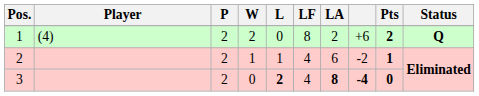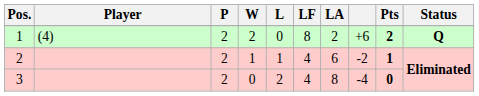(280, 79) bold -> (280, 79) normal
(335, 79) bold -> (335, 79) normal
(362, 79) bold -> (362, 79) normal
